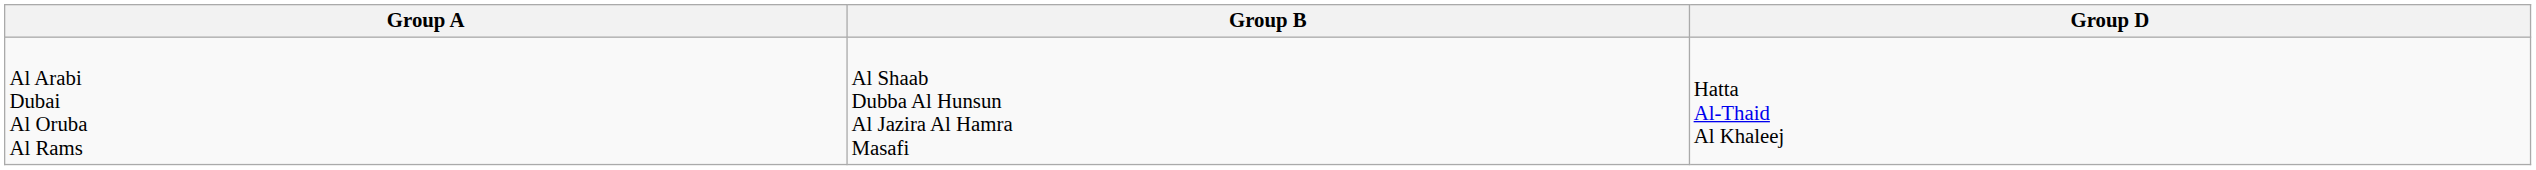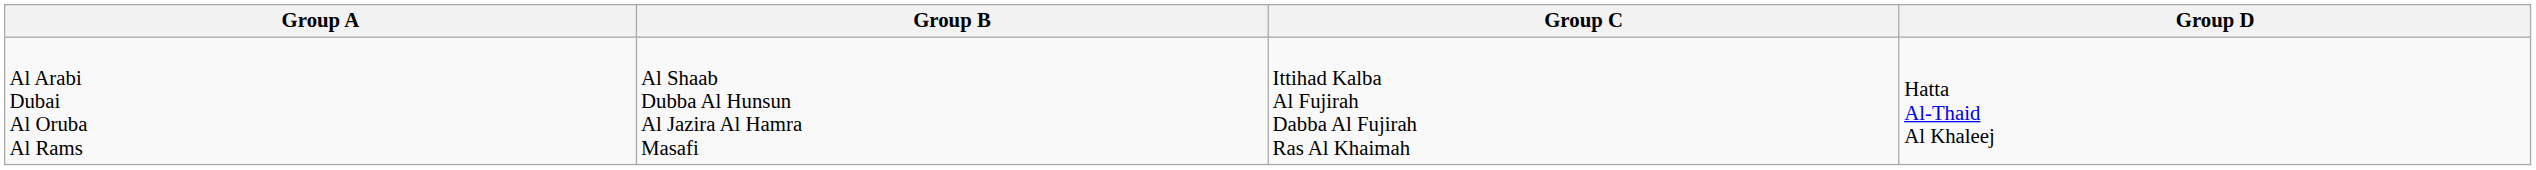+ column: (1584, 20)
